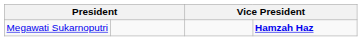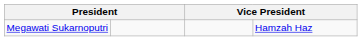(284, 28) bold -> (284, 28) normal
